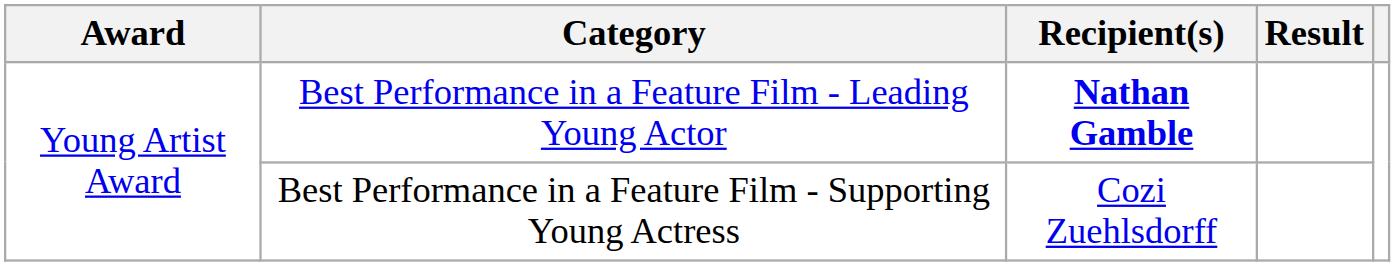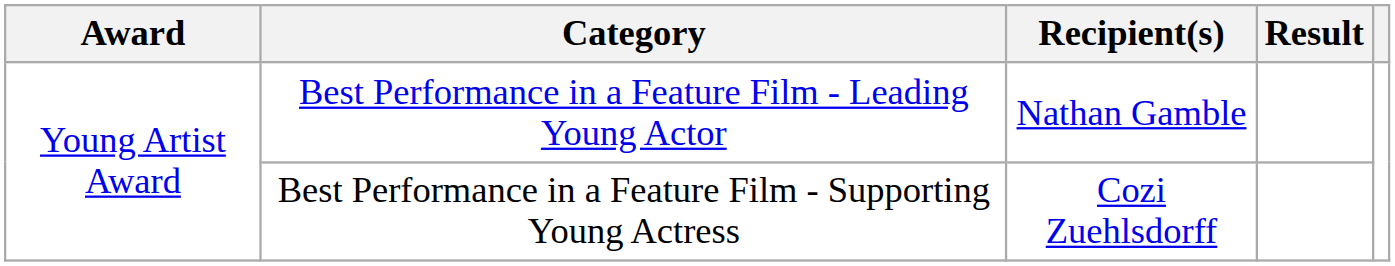(1131, 111) bold -> (1132, 111) normal
